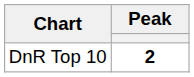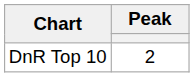(150, 57) bold -> (150, 57) normal
